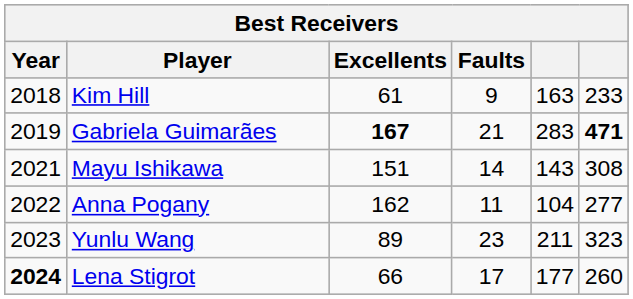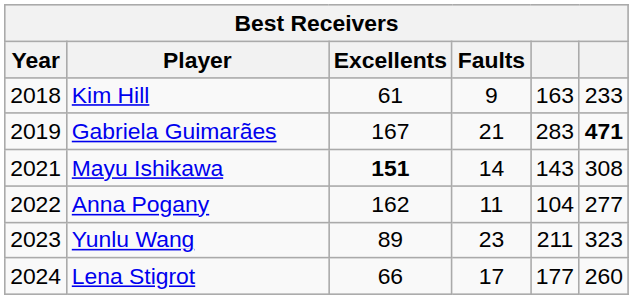(390, 132) bold -> (390, 132) normal
(390, 168) normal -> (390, 168) bold
(36, 276) bold -> (36, 276) normal
